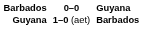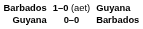(71, 7) 0–0 -> (71, 7) 1–0 (aet)
(71, 20) 1–0 (aet) -> (71, 20) 0–0
